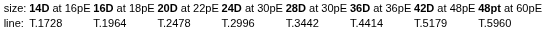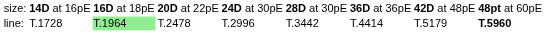(110, 23) no background -> (110, 23) lightgreen background
(495, 23) normal -> (495, 23) bold
